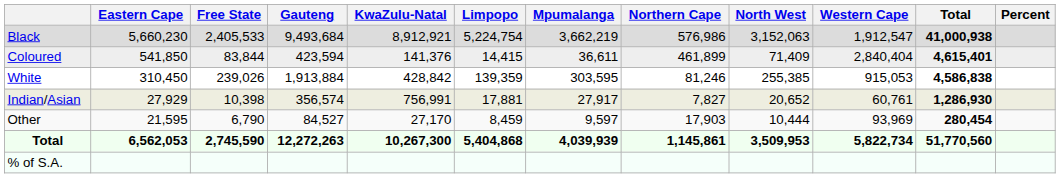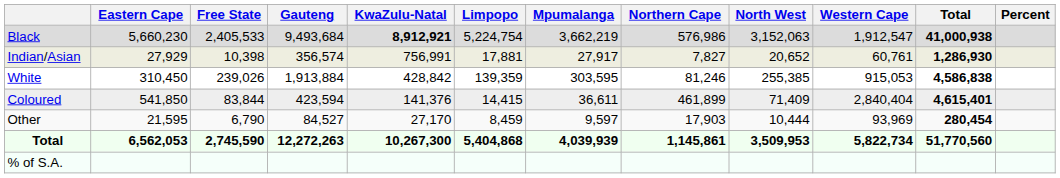(422, 36) normal -> (422, 36) bold
rows swapped: (34, 57) <-> (44, 99)
